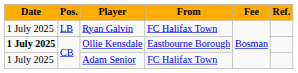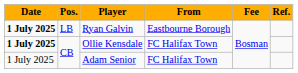(30, 28) normal -> (31, 28) bold
(182, 28) FC Halifax Town -> (189, 28) Eastbourne Borough
(189, 44) Eastbourne Borough -> (182, 44) FC Halifax Town
